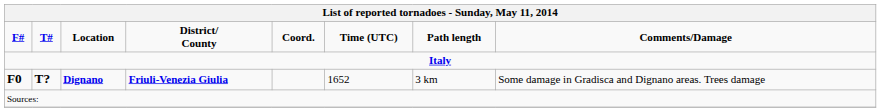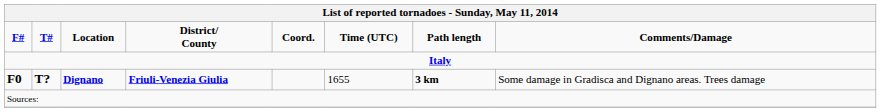(338, 79) 1652 -> (338, 79) 1655
(426, 79) normal -> (427, 79) bold
